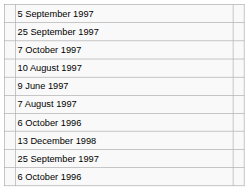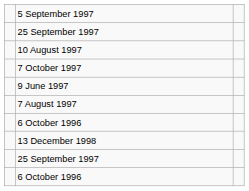rows swapped: (10, 50) <-> (10, 68)
